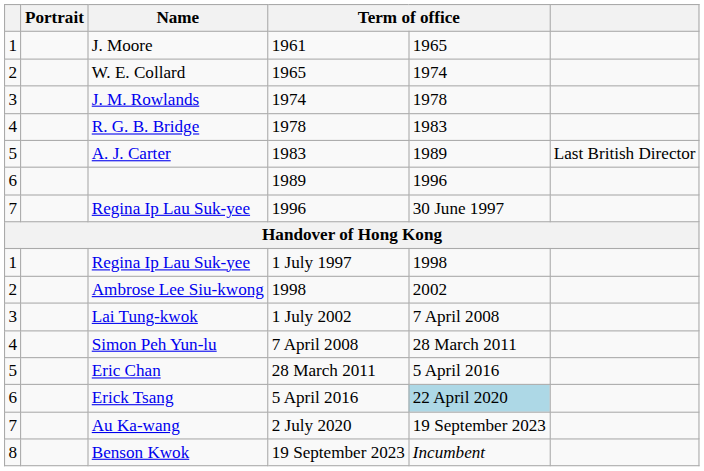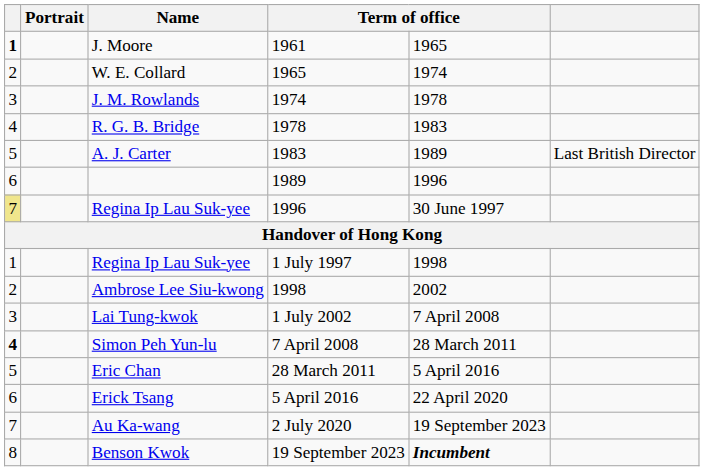(13, 45) normal -> (13, 45) bold
(13, 208) no background -> (13, 208) khaki background
(13, 343) normal -> (13, 343) bold
(460, 398) lightblue background -> (460, 398) no background
(449, 452) normal -> (451, 452) bold
